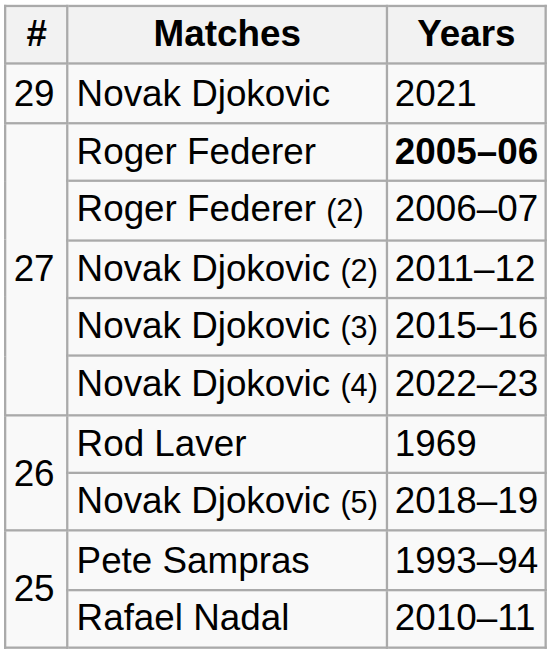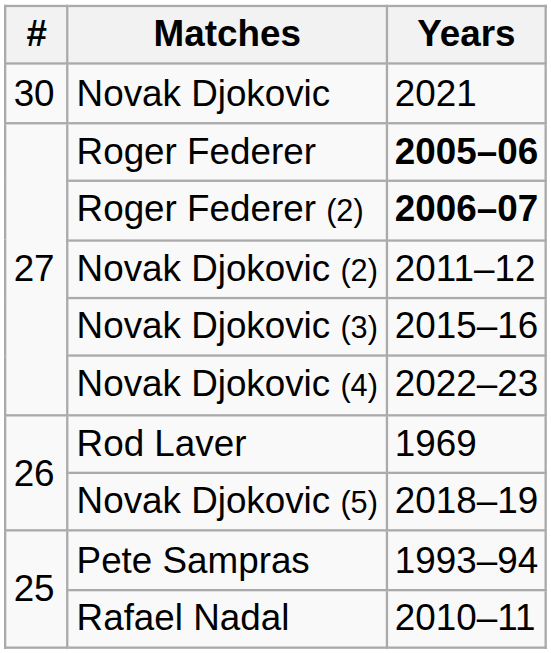(34, 92) 29 -> (34, 92) 30
(466, 209) normal -> (466, 209) bold
